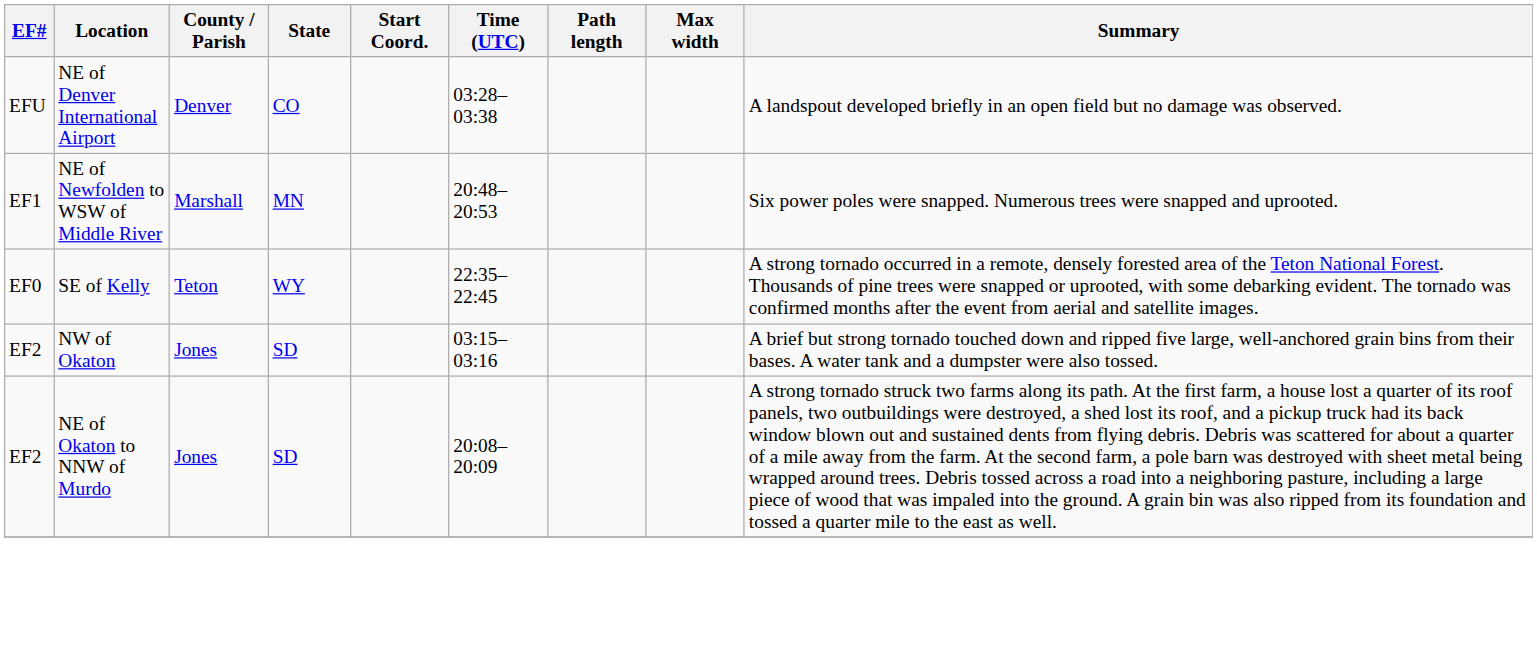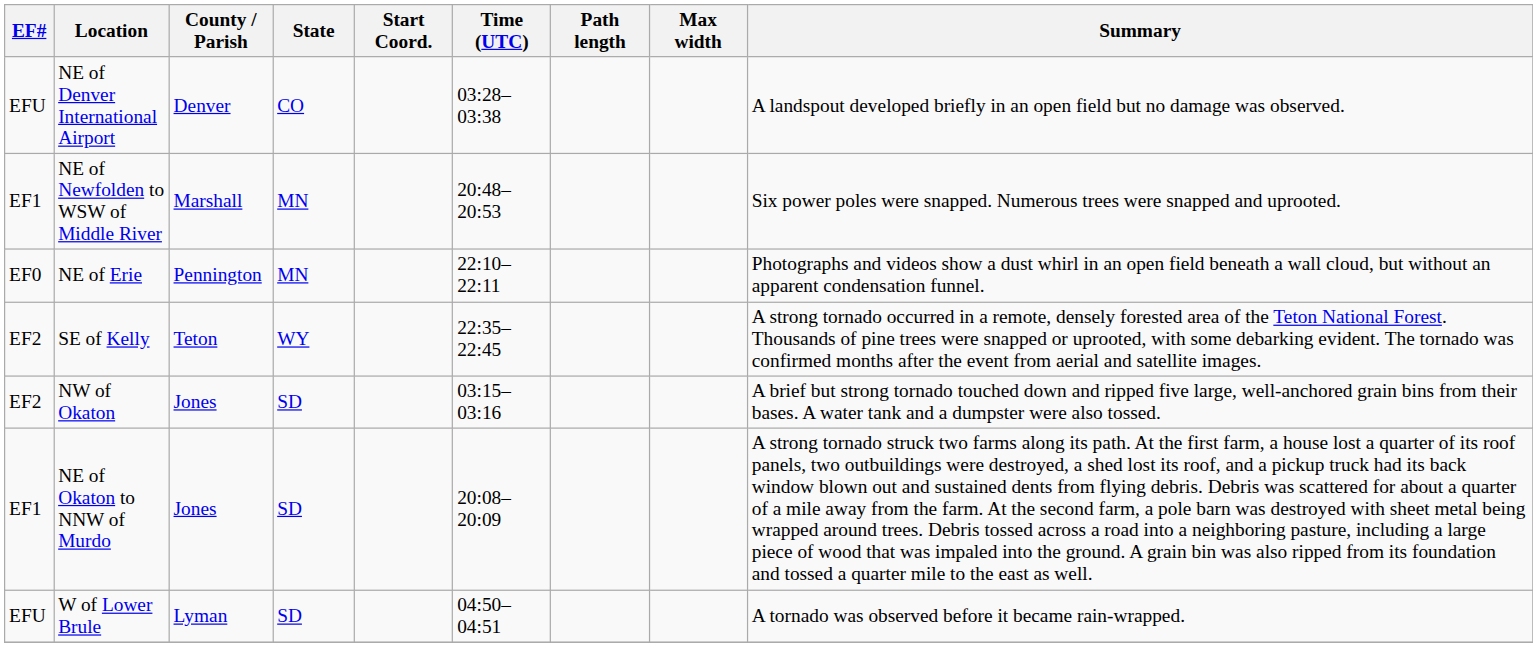+ row: (100, 275)
(25, 286) EF0 -> (25, 338) EF2
(25, 456) EF2 -> (25, 508) EF1
+ row: (105, 615)
